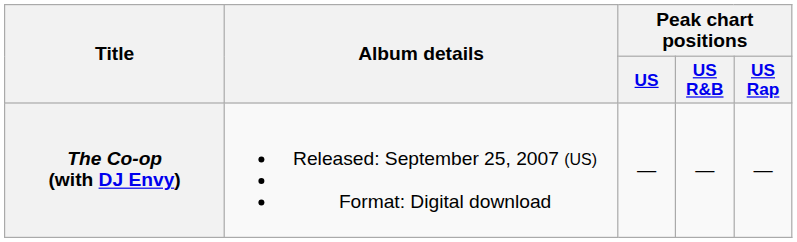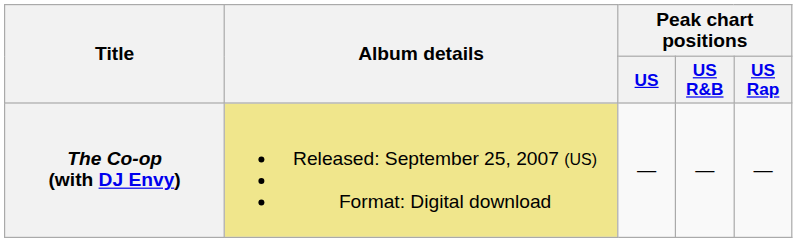(421, 181) no background -> (421, 181) khaki background
